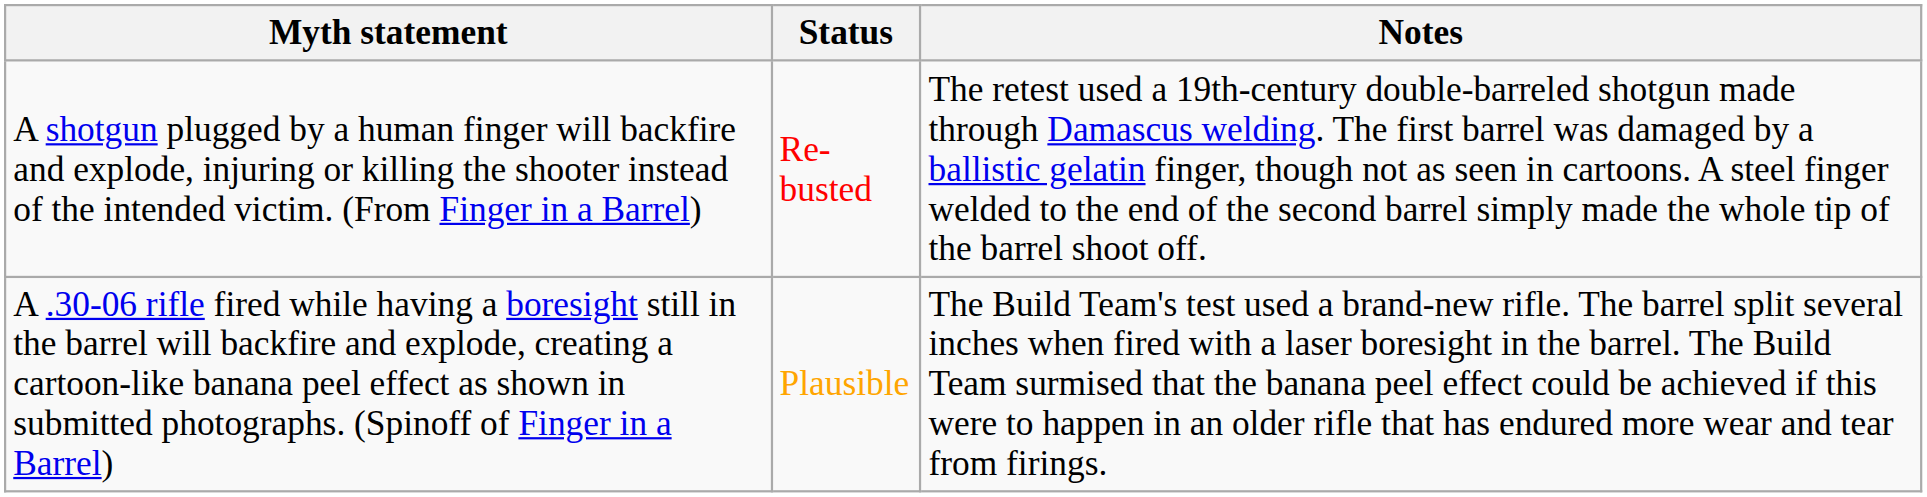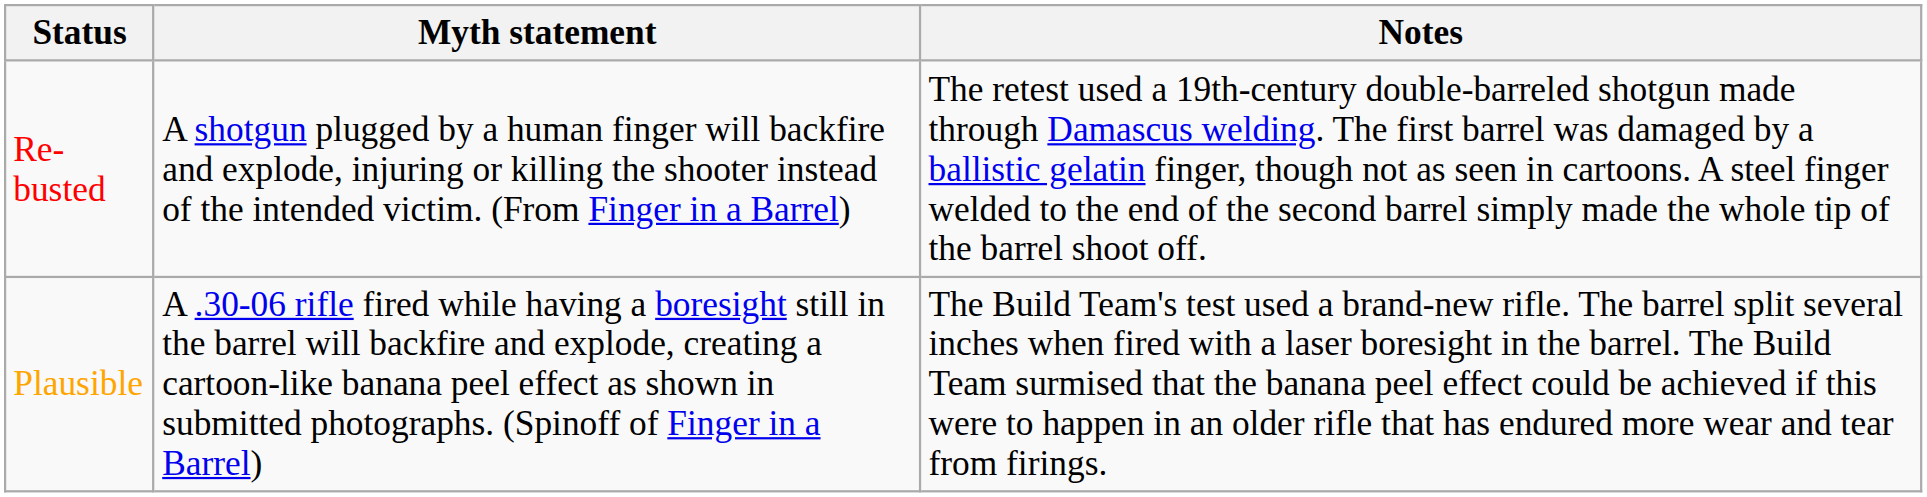columns swapped: (388, 32) <-> (846, 32)
